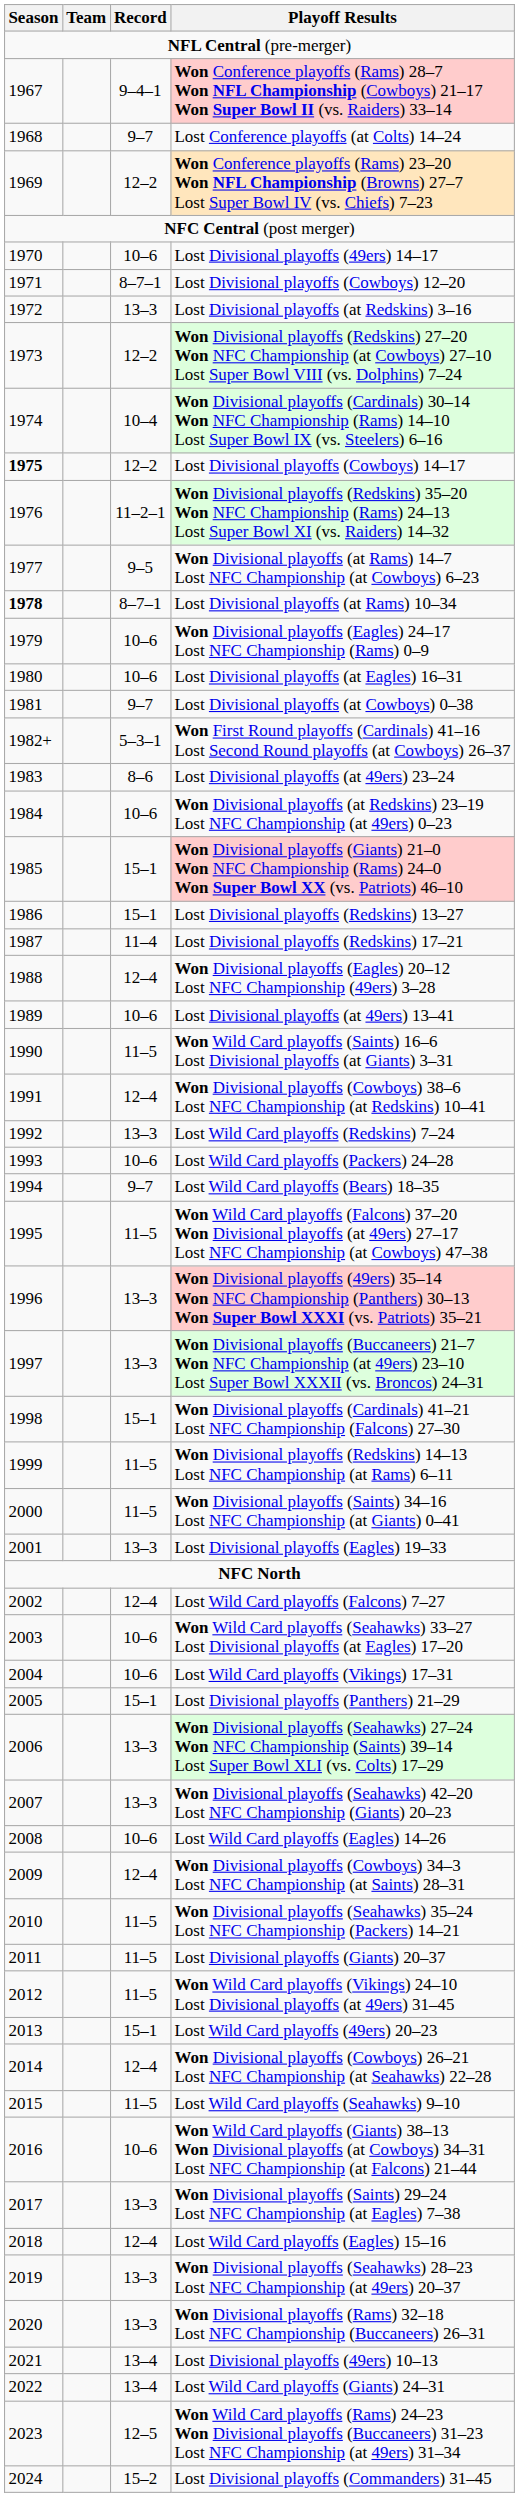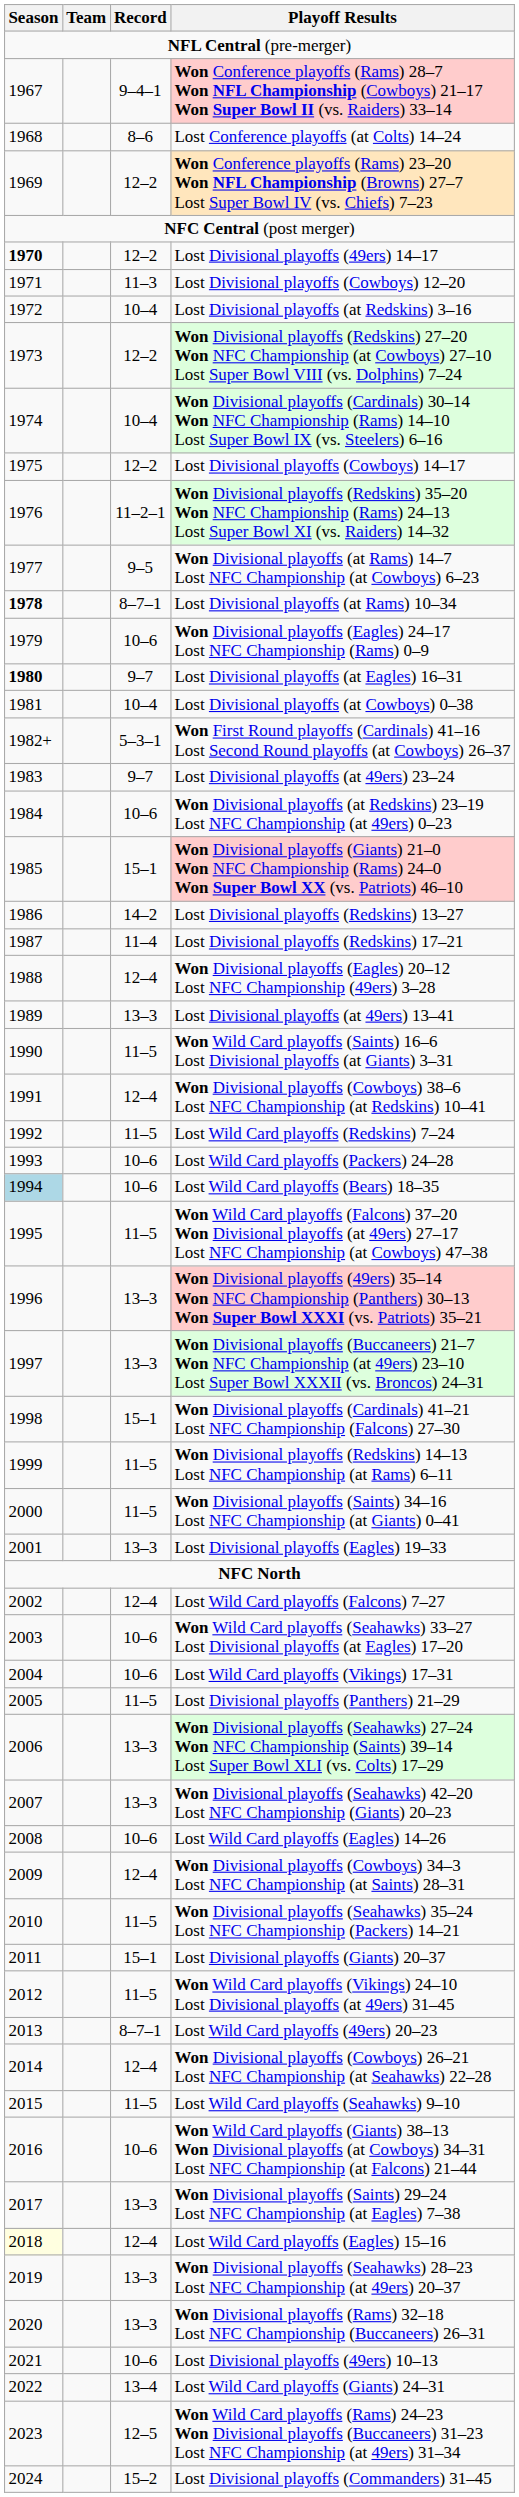(140, 136) 9–7 -> (140, 136) 8–6
(25, 255) normal -> (25, 255) bold
(140, 255) 10–6 -> (140, 255) 12–2
(140, 282) 8–7–1 -> (140, 282) 11–3
(140, 309) 13–3 -> (140, 309) 10–4
(25, 466) bold -> (25, 466) normal
(25, 677) normal -> (25, 677) bold
(140, 677) 10–6 -> (140, 677) 9–7
(140, 704) 9–7 -> (140, 704) 10–4
(140, 777) 8–6 -> (140, 777) 9–7
(140, 914) 15–1 -> (140, 914) 14–2
(140, 1014) 10–6 -> (140, 1014) 13–3
(140, 1133) 13–3 -> (140, 1133) 11–5
(25, 1187) no background -> (25, 1187) lightblue background
(140, 1187) 9–7 -> (140, 1187) 10–6
(140, 1700) 15–1 -> (140, 1700) 11–5
(140, 1957) 11–5 -> (140, 1957) 15–1
(140, 2030) 15–1 -> (140, 2030) 8–7–1
(25, 2241) no background -> (25, 2241) lightyellow background
(140, 2360) 13–4 -> (140, 2360) 10–6
